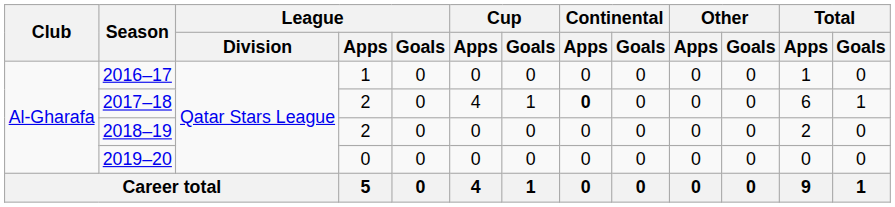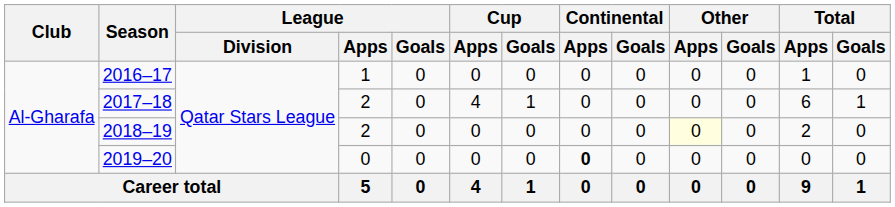(586, 103) bold -> (586, 103) normal
(696, 131) no background -> (696, 131) lightyellow background
(586, 159) normal -> (586, 159) bold
